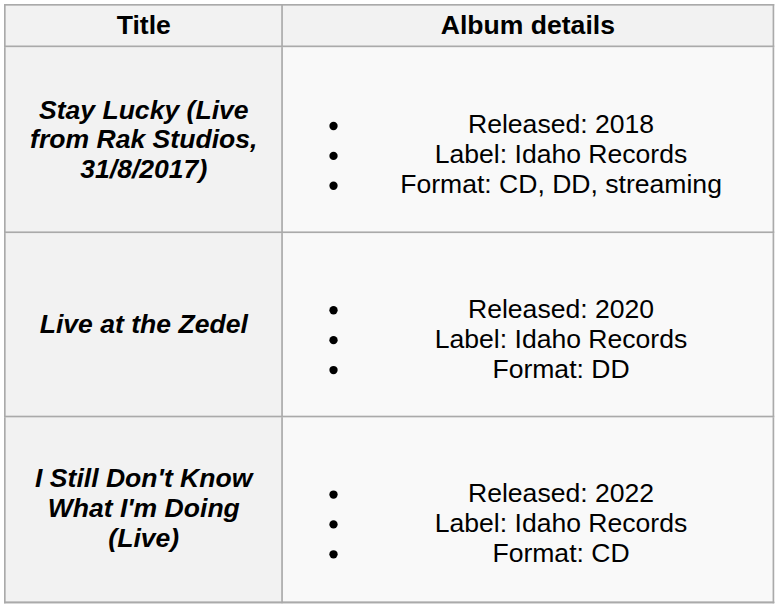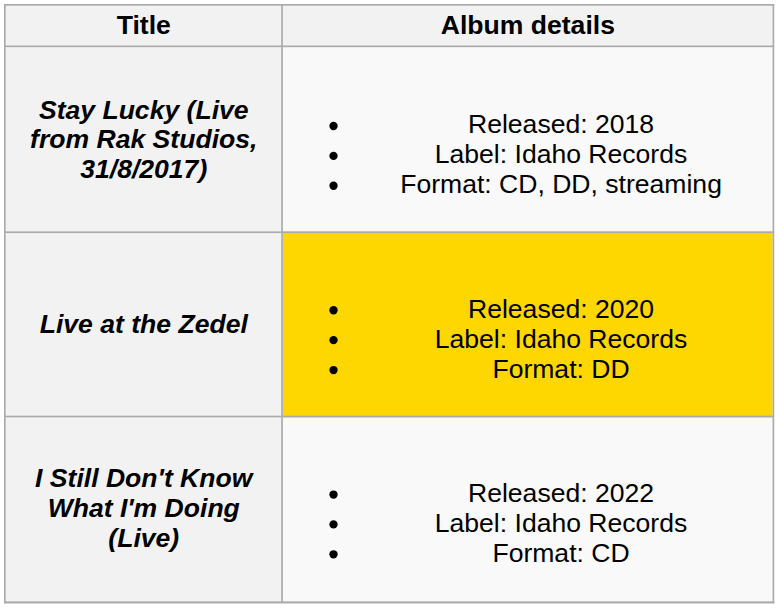(528, 339) no background -> (528, 339) gold background
